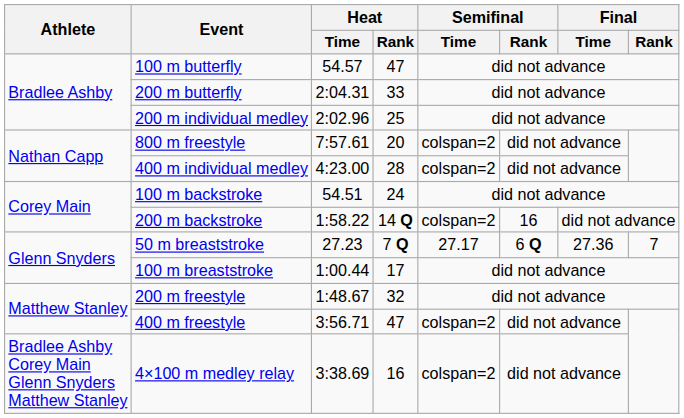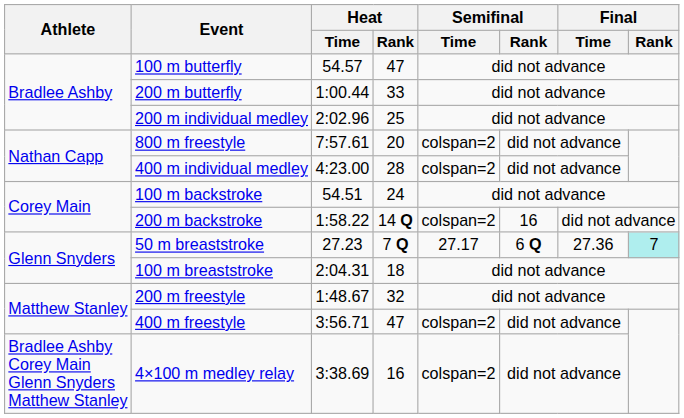(342, 93) 2:04.31 -> (342, 93) 1:00.44
(654, 246) no background -> (654, 246) paleturquoise background
(342, 271) 1:00.44 -> (342, 271) 2:04.31
(395, 271) 17 -> (395, 271) 18
